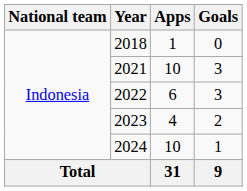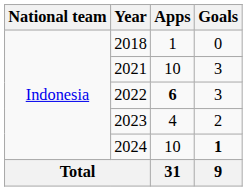(172, 95) normal -> (172, 95) bold
(218, 146) normal -> (218, 146) bold
